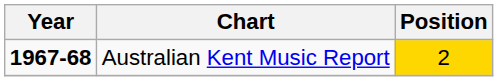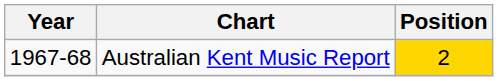(51, 57) bold -> (51, 57) normal
